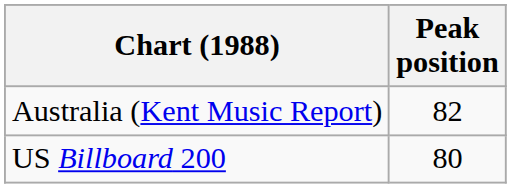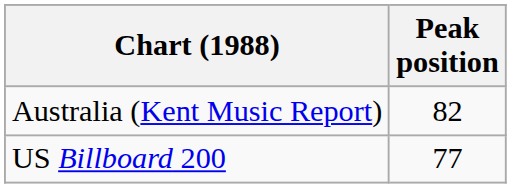(448, 158) 80 -> (448, 158) 77
